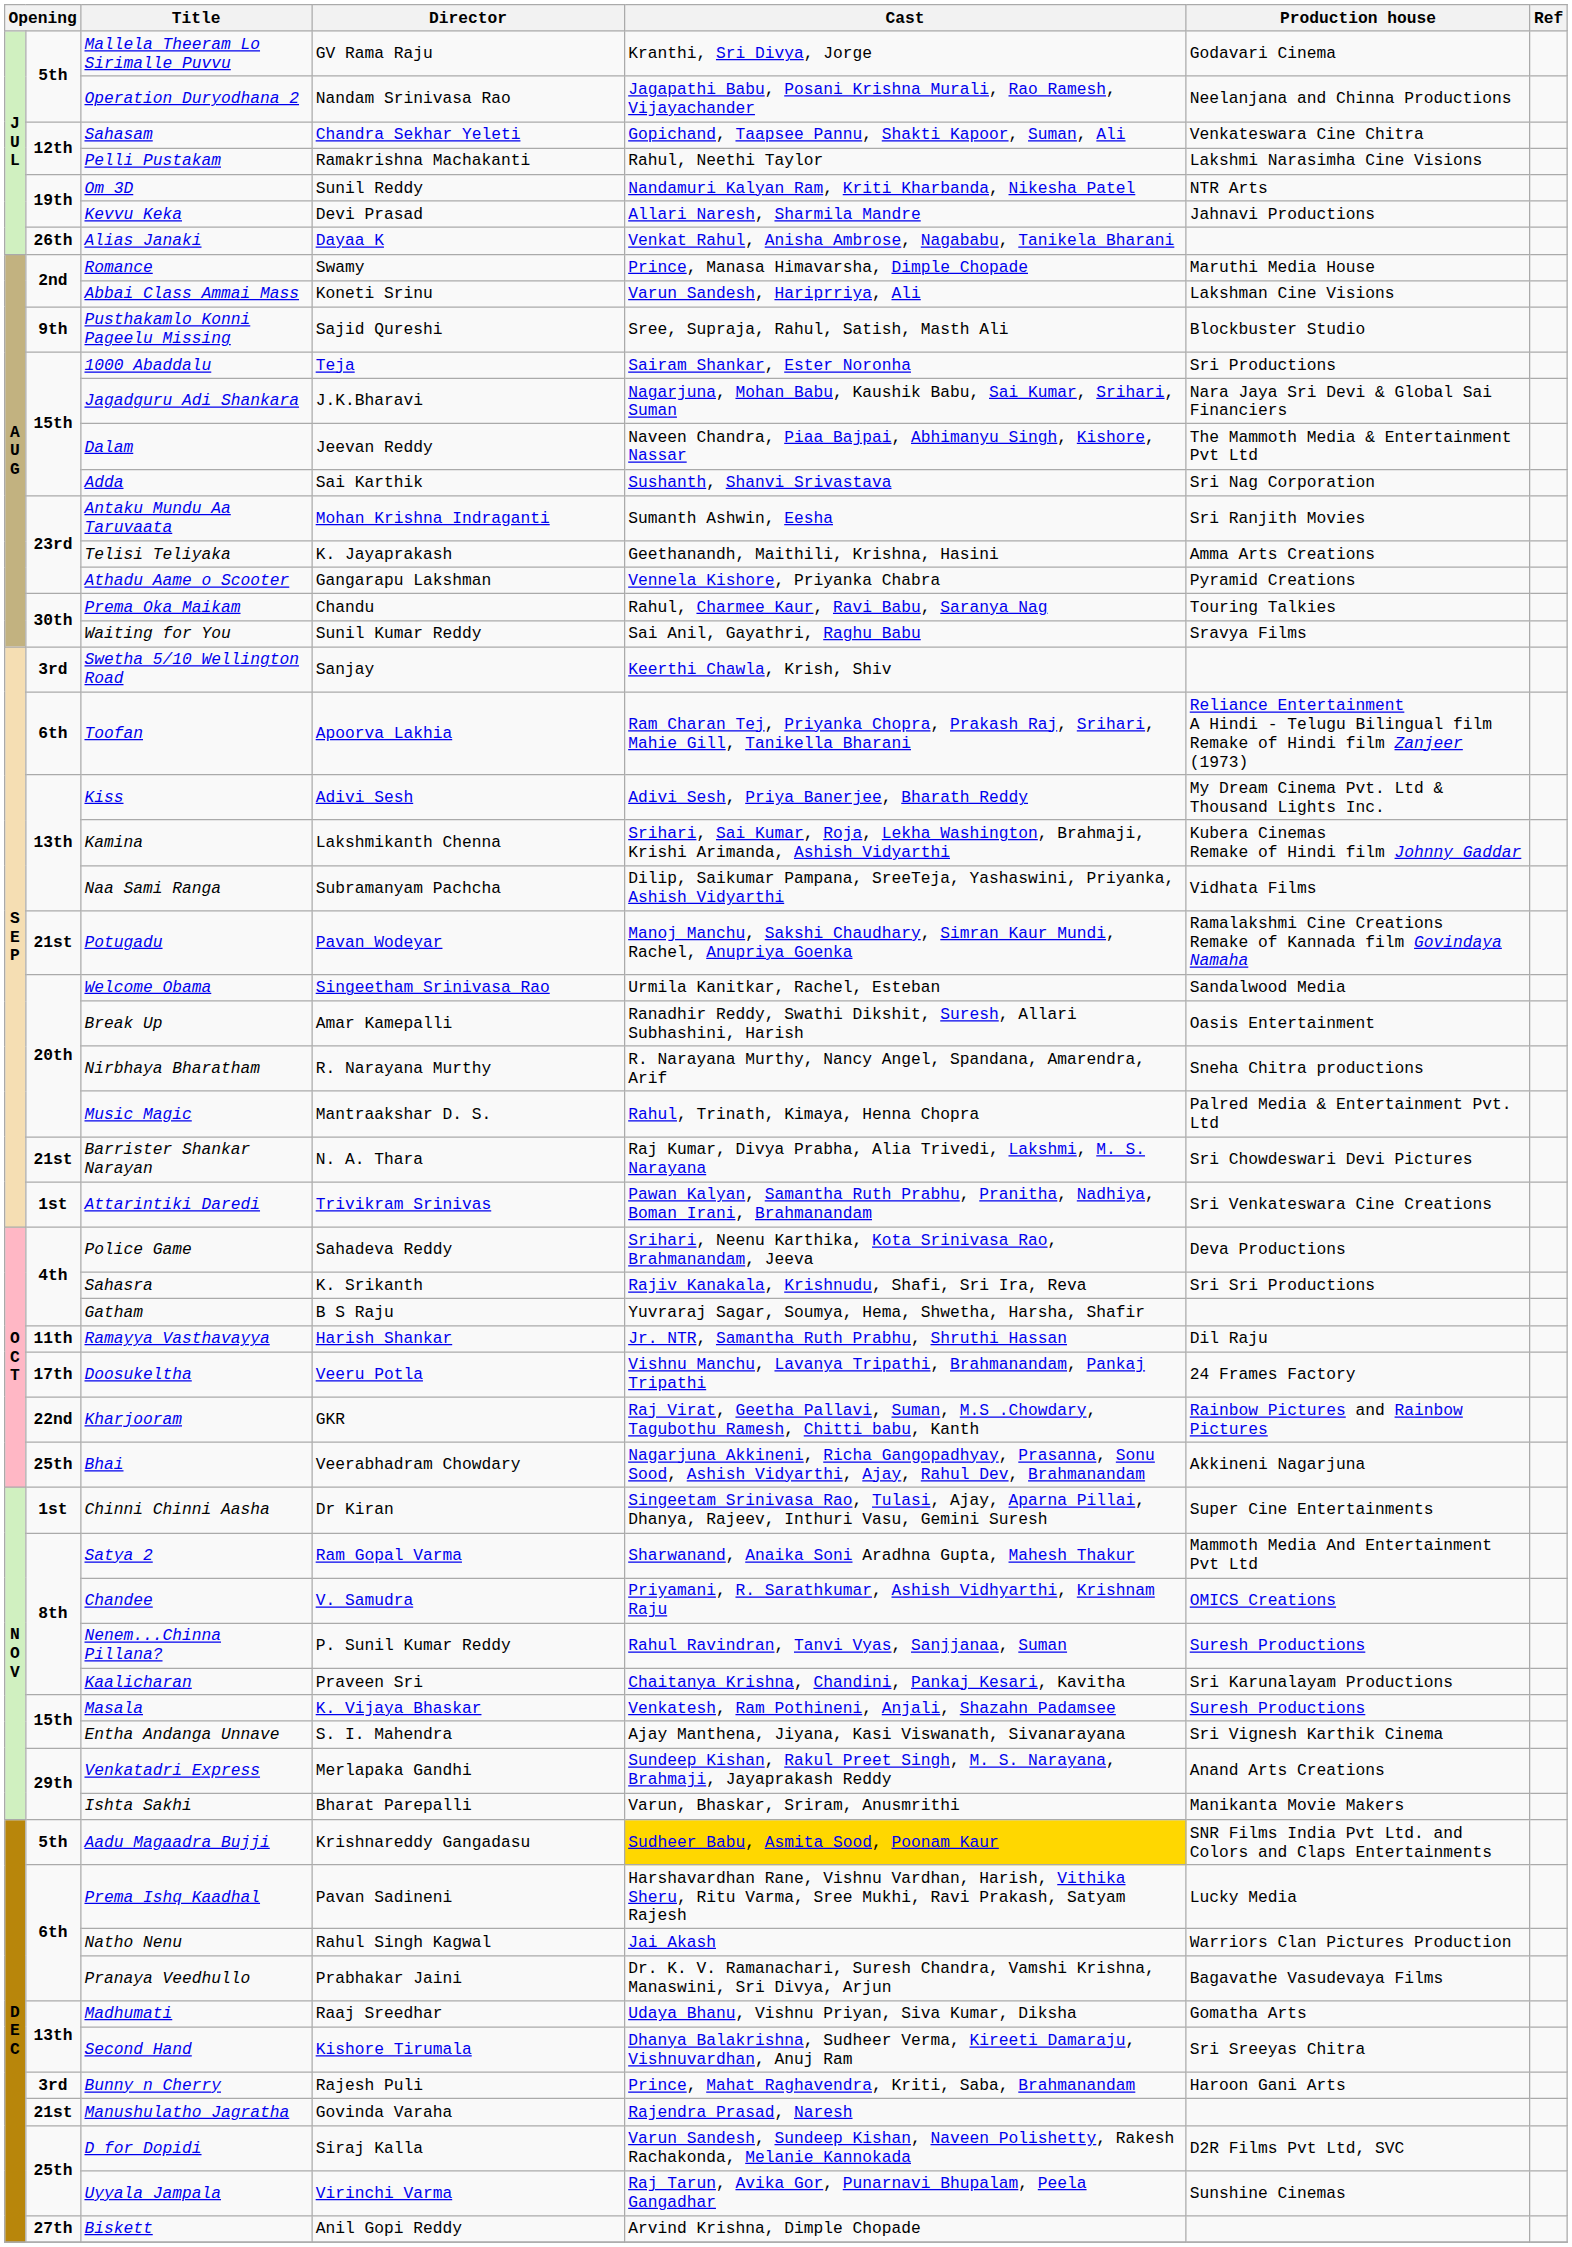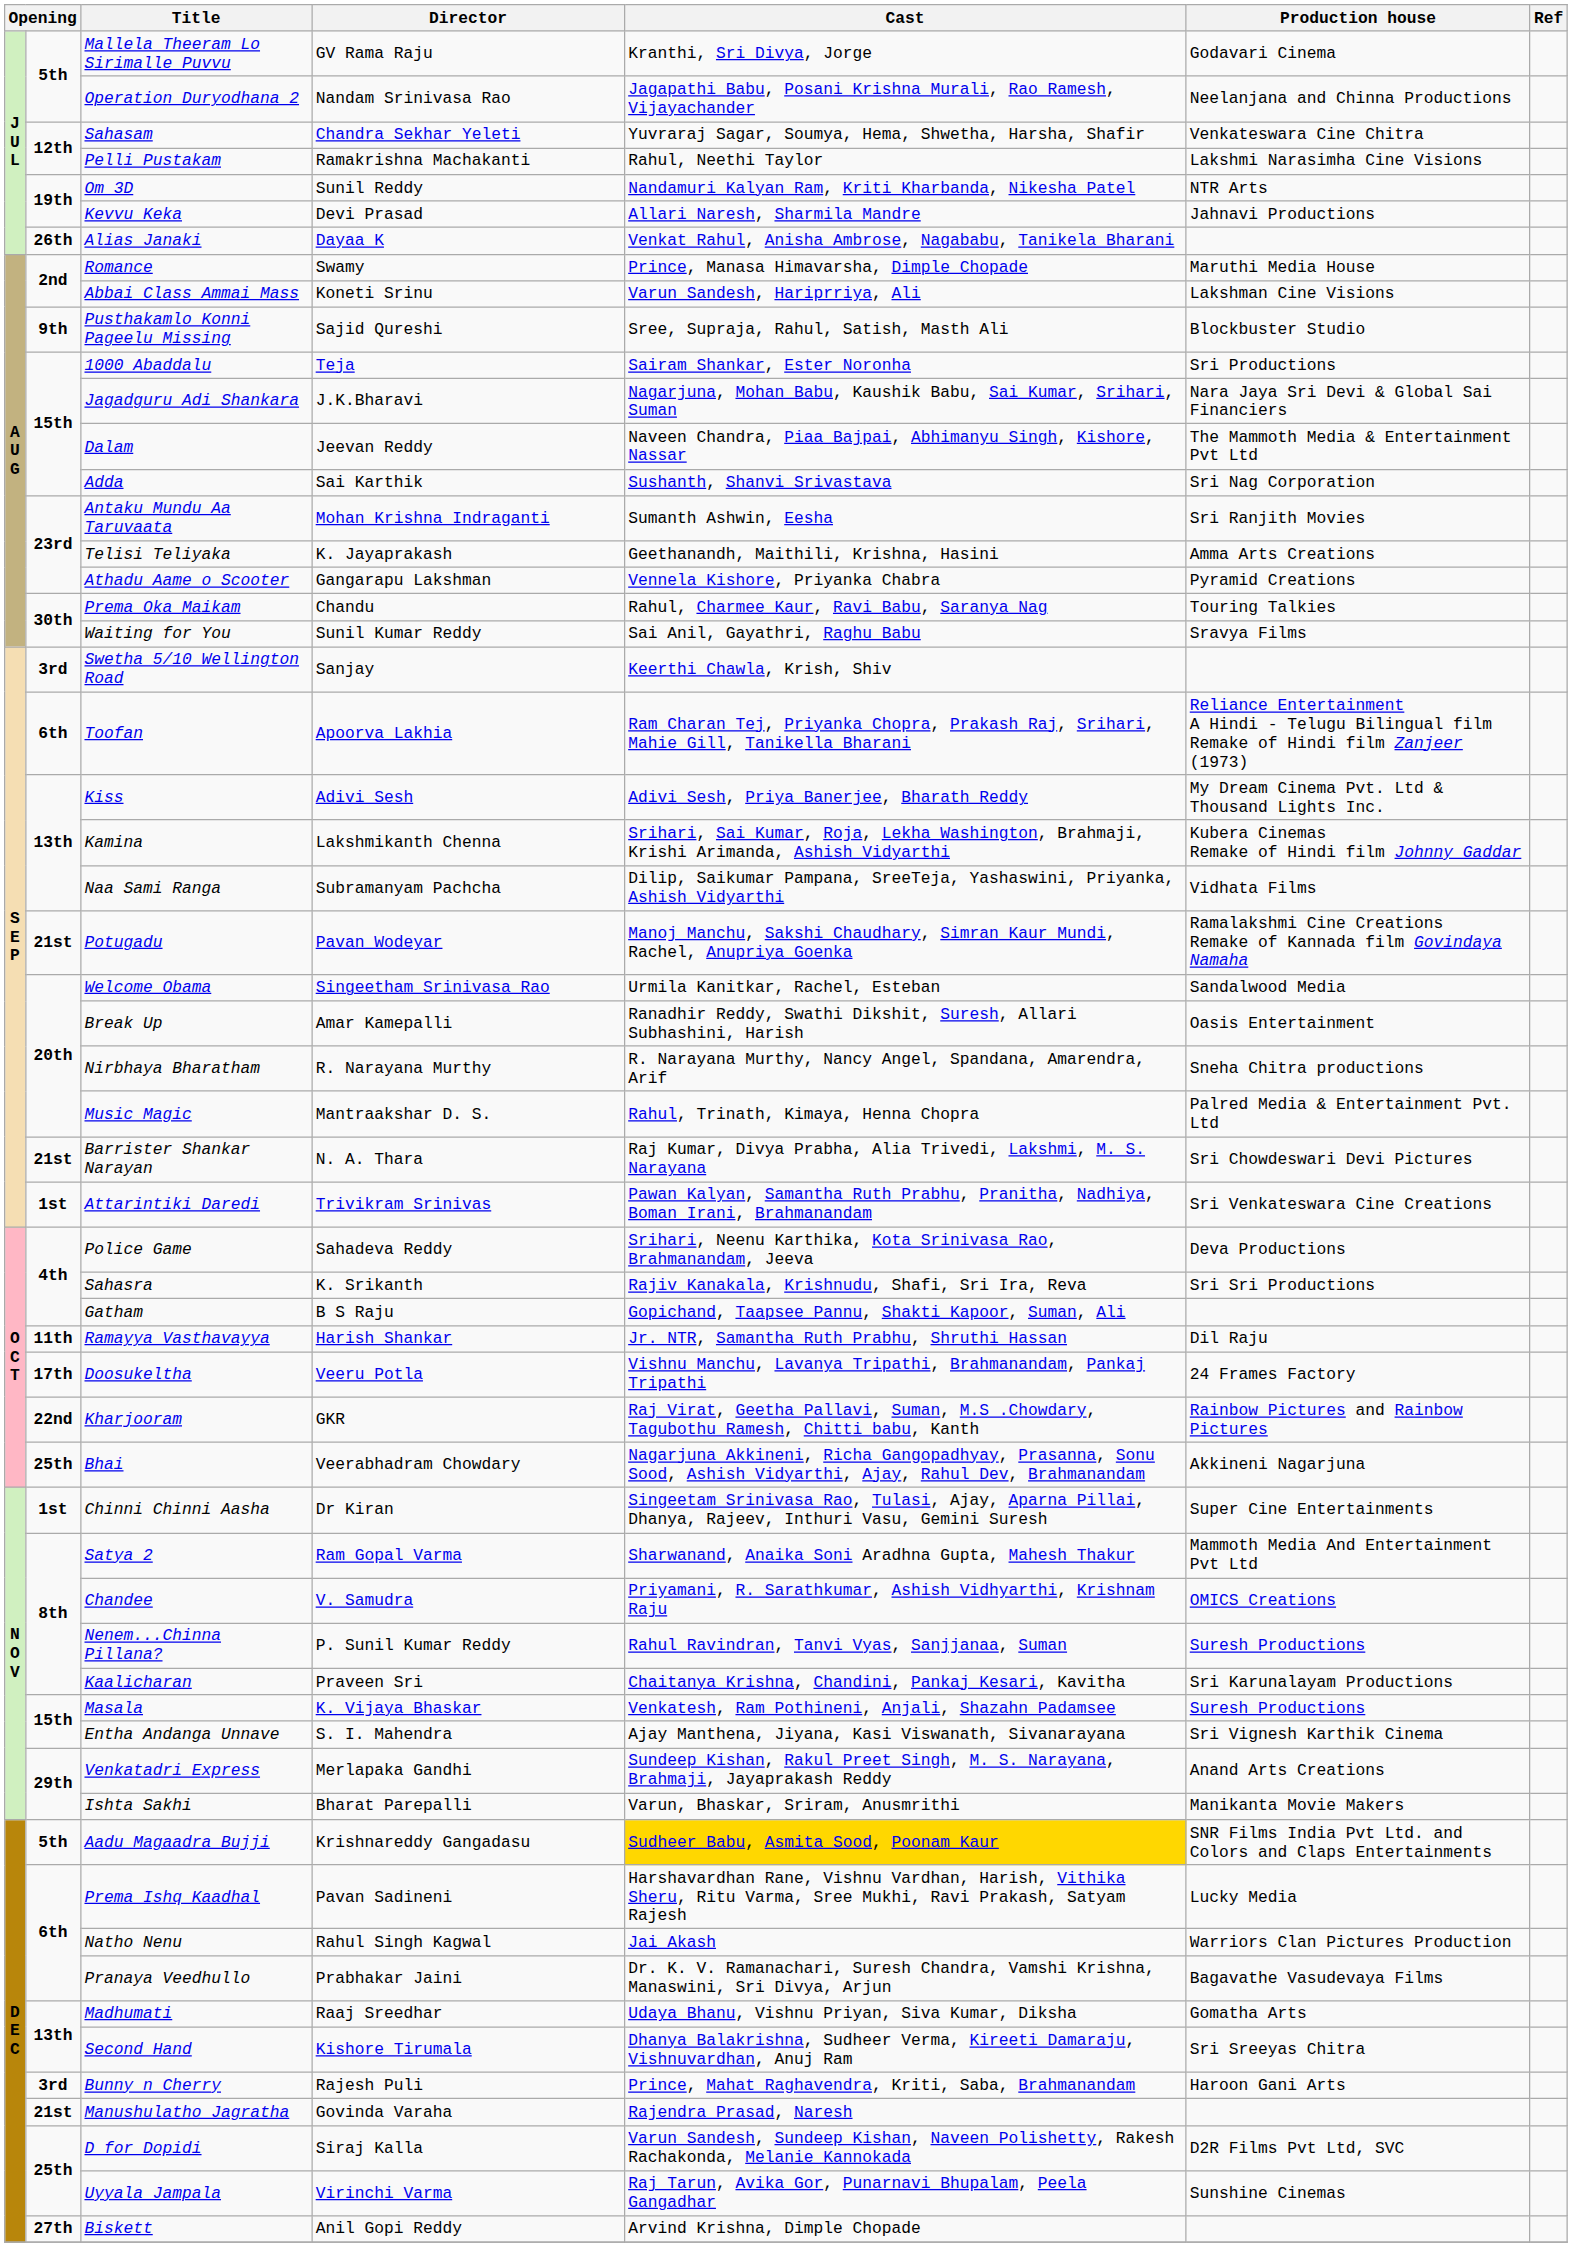(877, 135) Gopichand, Taapsee Pannu, Shakti Kapoor, Suman, Ali -> (887, 135) Yuvraraj Sagar, Soumya, Hema, Shwetha, Harsha, Shafir
(887, 1312) Yuvraraj Sagar, Soumya, Hema, Shwetha, Harsha, Shafir -> (877, 1312) Gopichand, Taapsee Pannu, Shakti Kapoor, Suman, Ali
